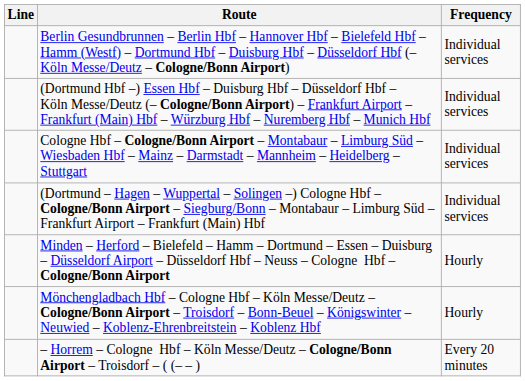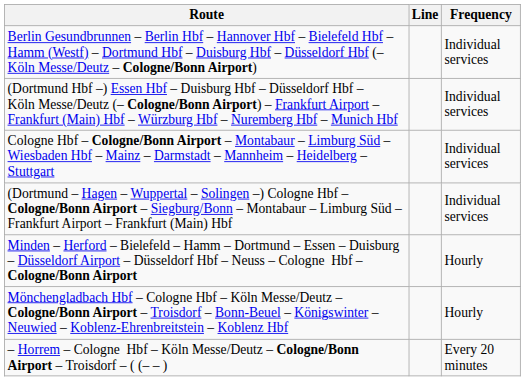columns swapped: (21, 15) <-> (239, 15)
